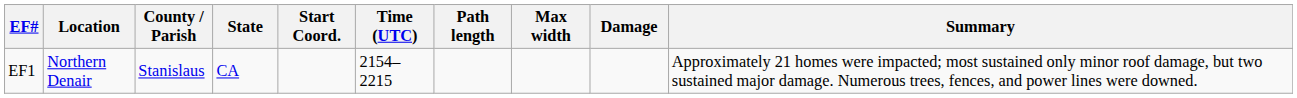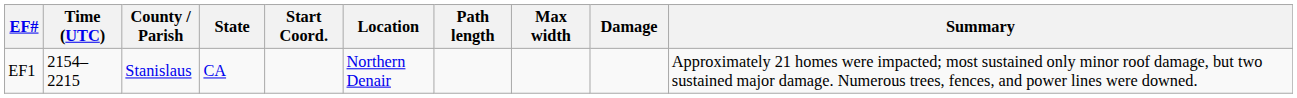columns swapped: (89, 26) <-> (395, 26)
